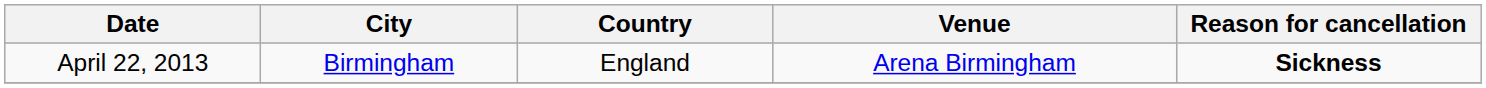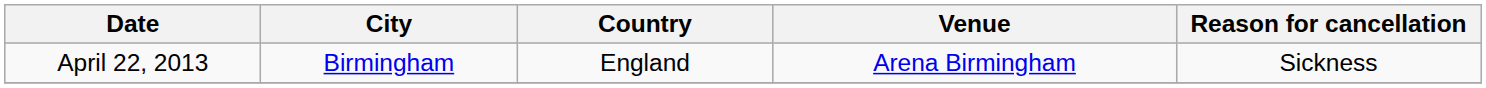(1328, 62) bold -> (1329, 62) normal
